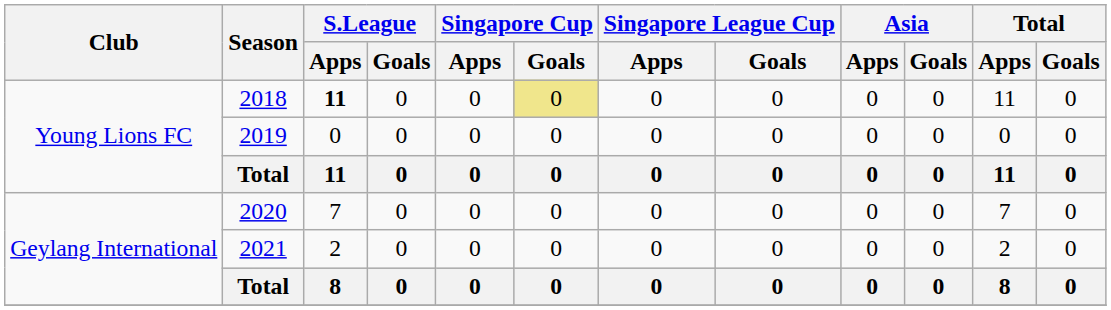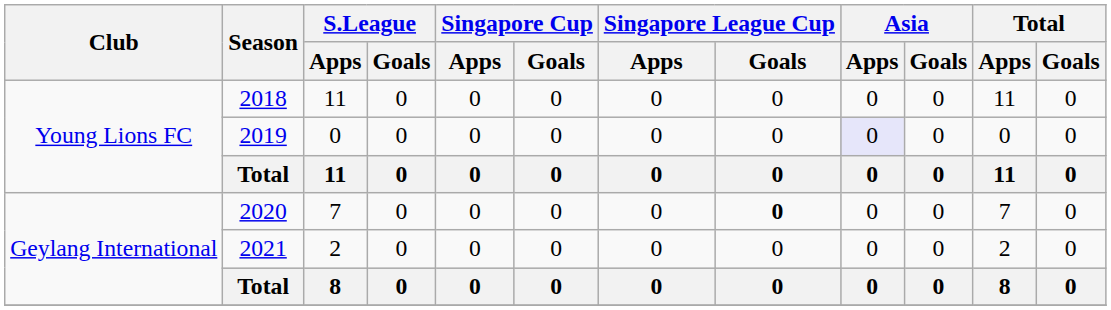(335, 98) bold -> (335, 98) normal
(556, 98) khaki background -> (556, 98) no background
(872, 135) no background -> (872, 135) lavender background
(777, 211) normal -> (777, 211) bold
